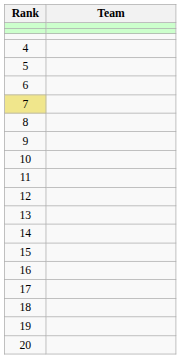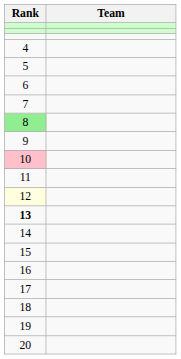(25, 104) khaki background -> (25, 104) no background
(25, 122) no background -> (25, 122) lightgreen background
(25, 159) no background -> (25, 159) pink background
(25, 196) no background -> (25, 196) lightyellow background
(25, 215) normal -> (25, 215) bold
